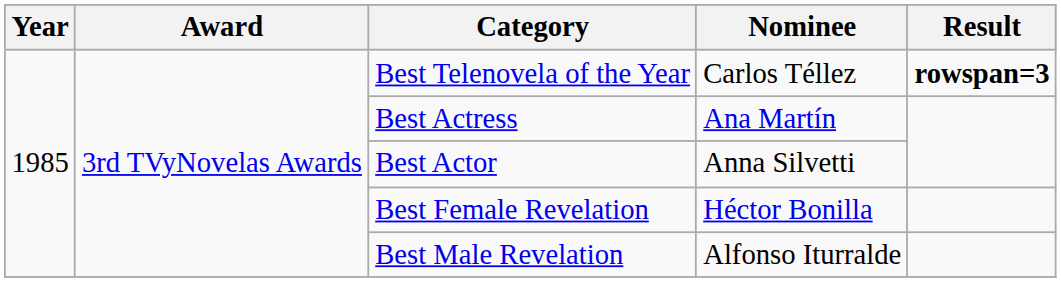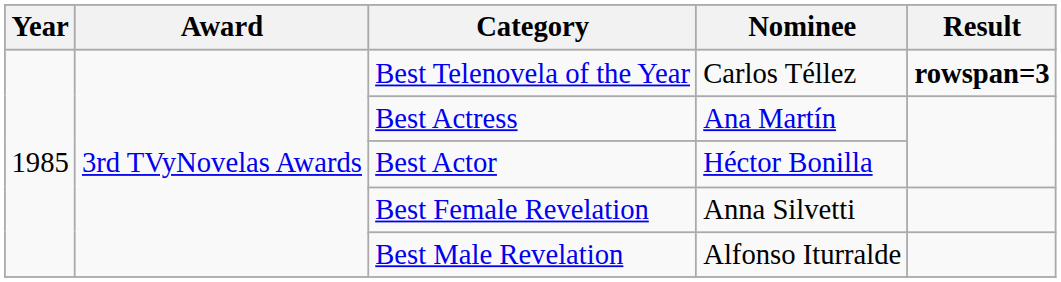(779, 163) Anna Silvetti -> (788, 163) Héctor Bonilla
(788, 208) Héctor Bonilla -> (779, 208) Anna Silvetti
